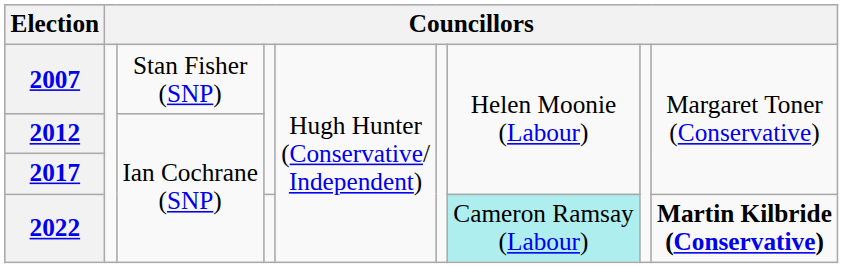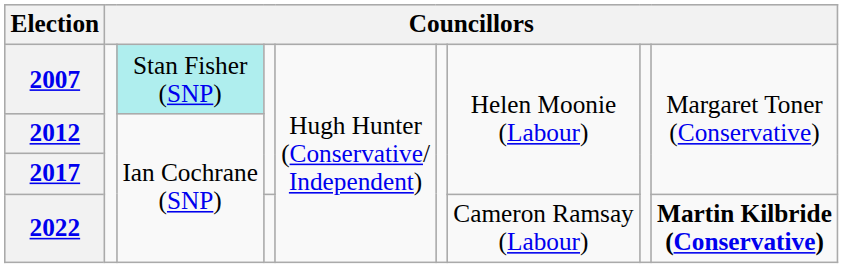(190, 78) no background -> (190, 78) paleturquoise background
(544, 227) paleturquoise background -> (544, 227) no background
